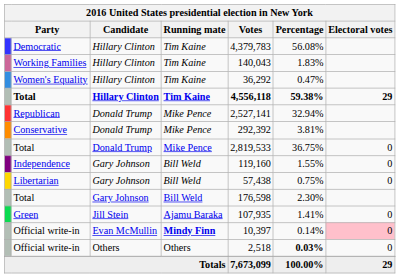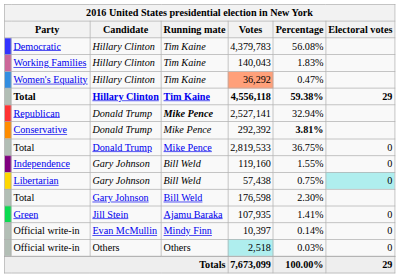(257, 80) no background -> (257, 80) lightsalmon background
(187, 113) normal -> (188, 113) bold
(310, 130) normal -> (309, 130) bold
(390, 181) no background -> (390, 181) paleturquoise background
(189, 231) bold -> (188, 231) normal
(390, 231) pink background -> (390, 231) no background
(259, 248) no background -> (259, 248) paleturquoise background
(309, 248) bold -> (310, 248) normal
